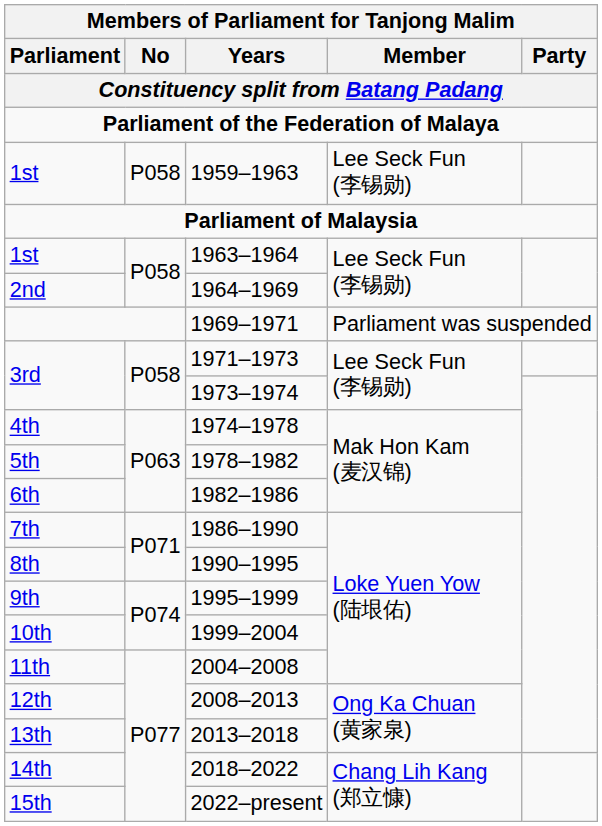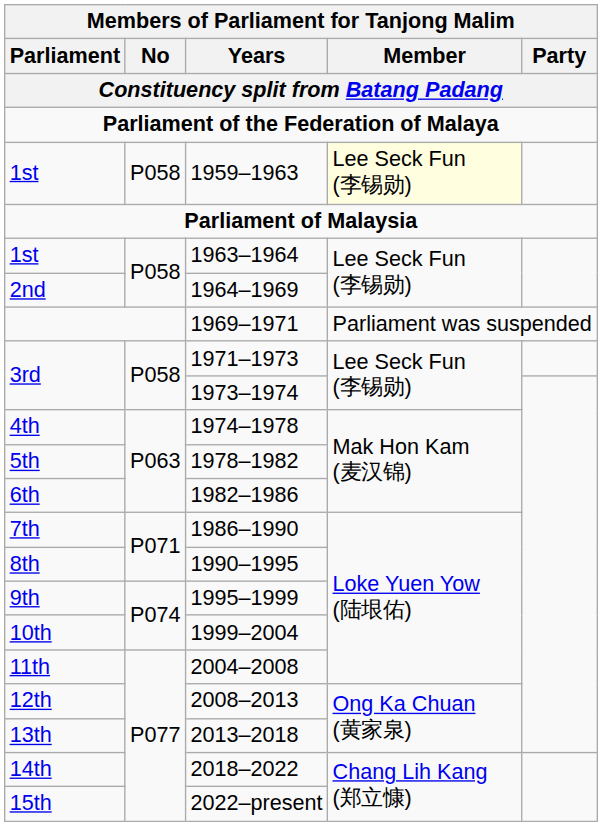(399, 171) no background -> (399, 171) lightyellow background
